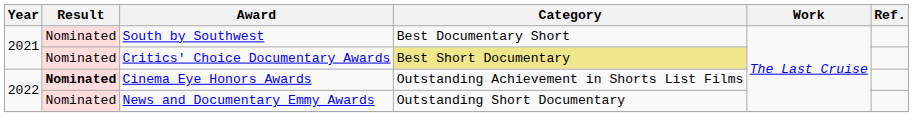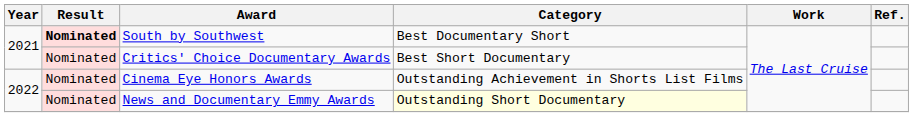(81, 37) normal -> (81, 37) bold
(483, 58) khaki background -> (483, 58) no background
(81, 79) bold -> (81, 79) normal
(511, 101) no background -> (511, 101) lightyellow background
